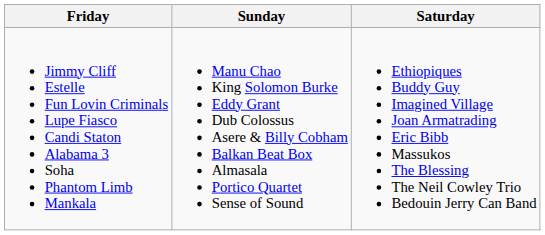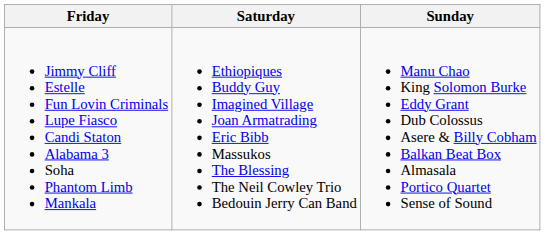columns swapped: (446, 16) <-> (261, 16)
